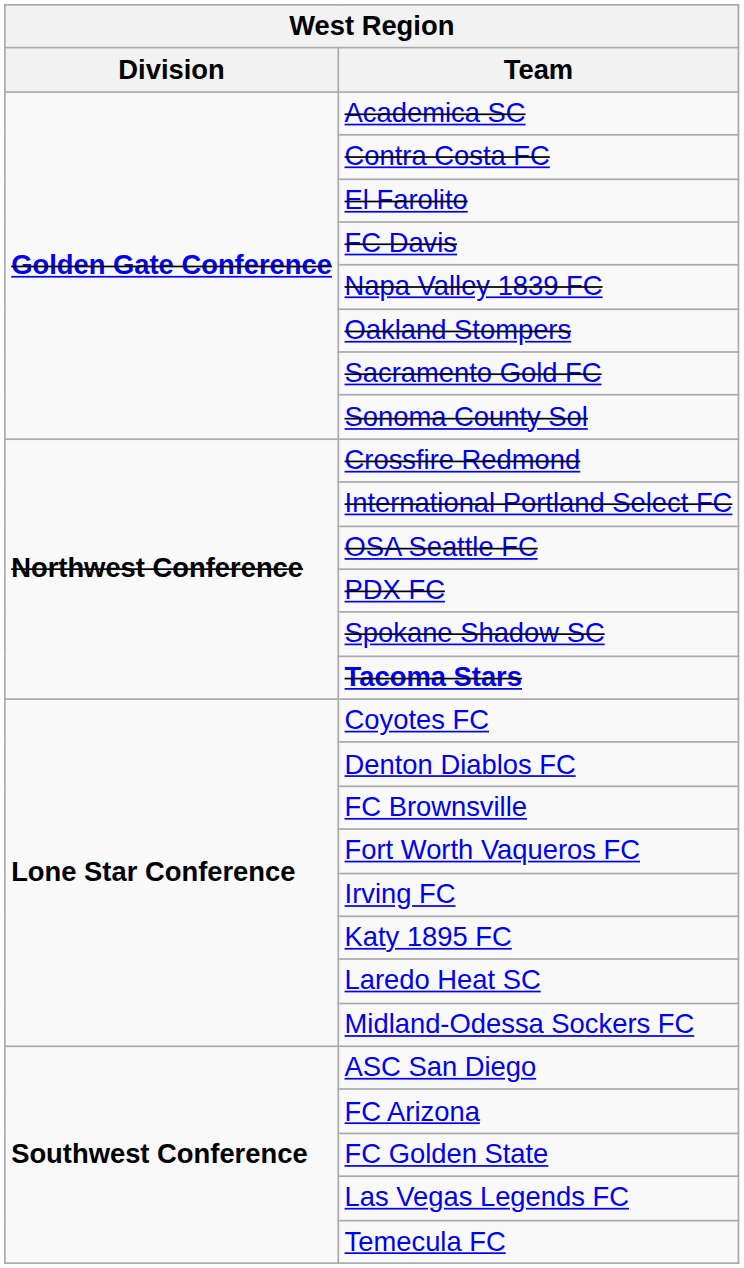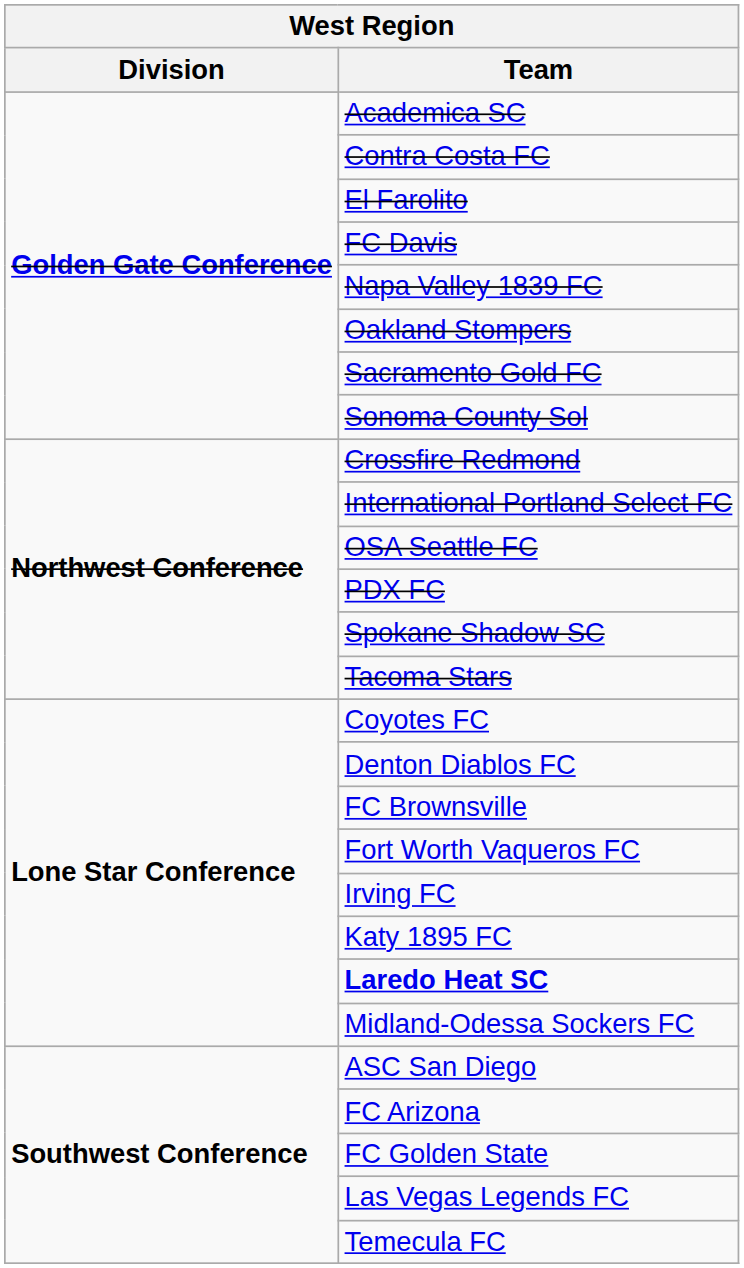(433, 677) bold -> (428, 677) normal
(443, 980) normal -> (446, 980) bold
